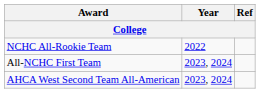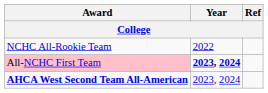(54, 63) no background -> (54, 63) pink background
(208, 63) normal -> (216, 63) bold
(93, 79) normal -> (97, 79) bold
